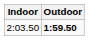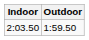(60, 27) bold -> (60, 27) normal
